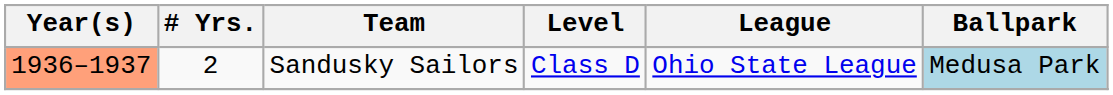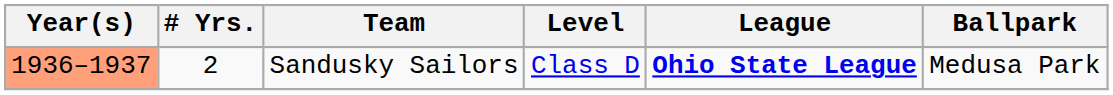(785, 68) normal -> (785, 68) bold
(1015, 68) lightblue background -> (1015, 68) no background
